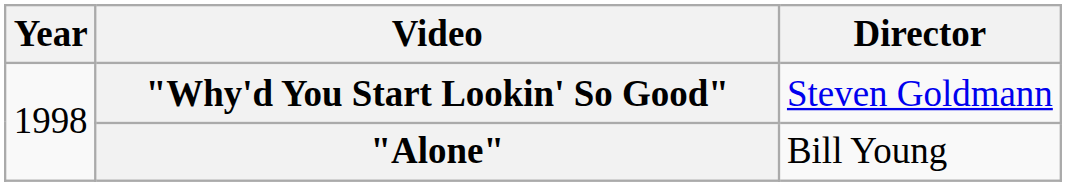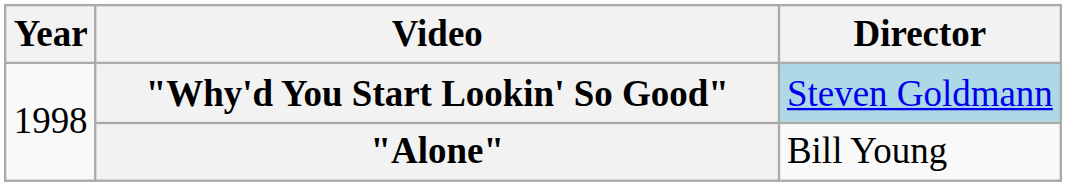(920, 92) no background -> (920, 92) lightblue background
